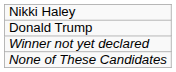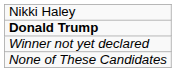(51, 28) normal -> (54, 28) bold
